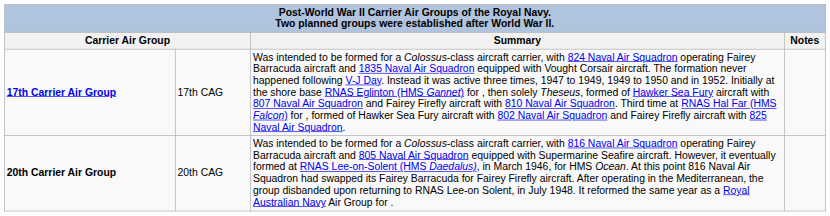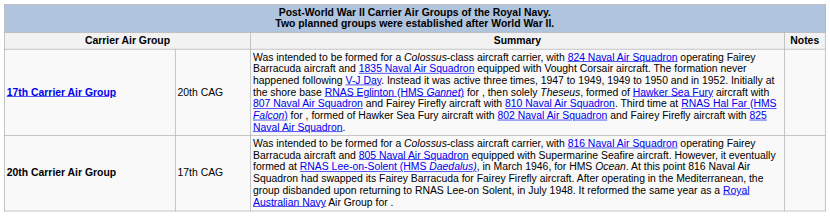(200, 92) 17th CAG -> (200, 92) 20th CAG
(200, 173) 20th CAG -> (200, 173) 17th CAG
